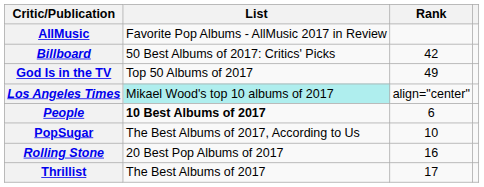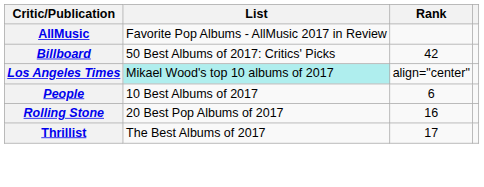- row: (64, 73)
(196, 113) bold -> (192, 93) normal
- row: (64, 133)
